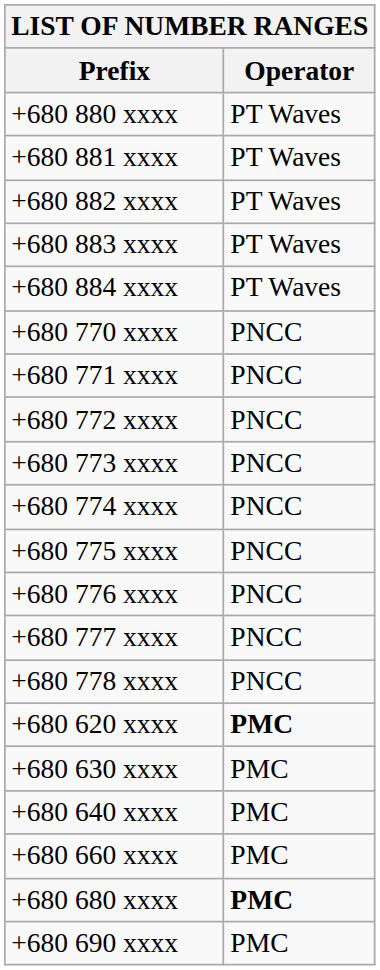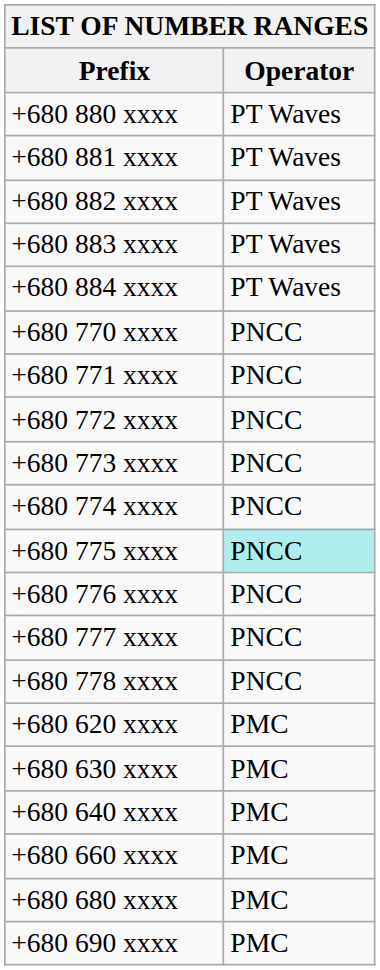(266, 550) no background -> (266, 550) paleturquoise background
(262, 724) bold -> (259, 724) normal
(262, 899) bold -> (259, 899) normal
